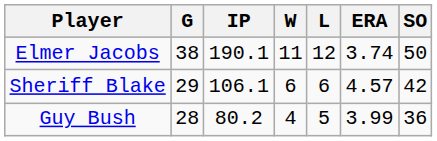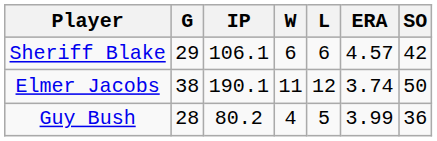rows swapped: (88, 54) <-> (88, 86)
